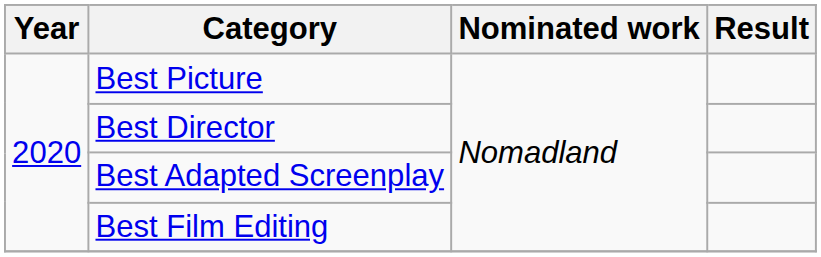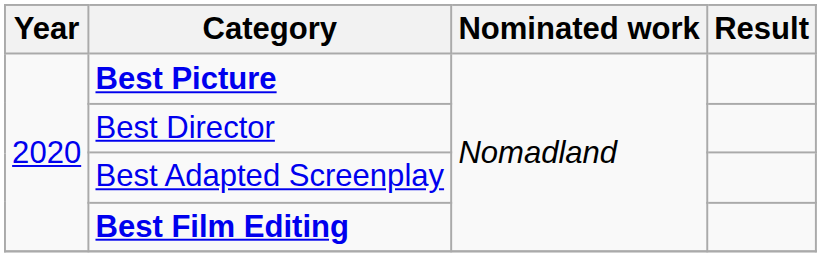(179, 78) normal -> (186, 78) bold
(212, 226) normal -> (222, 226) bold
